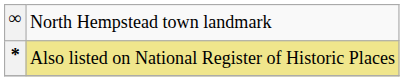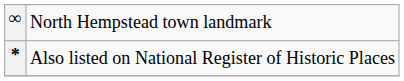(212, 58) khaki background -> (212, 58) no background
